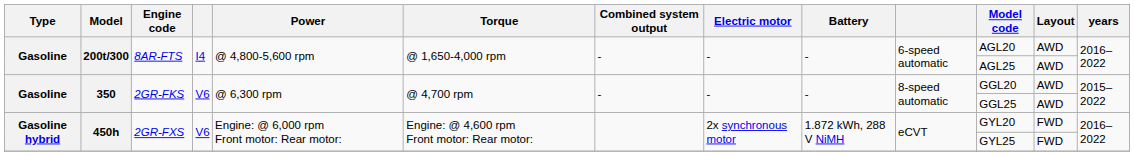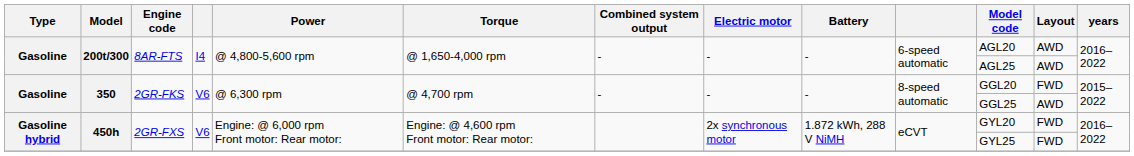(1050, 84) AWD -> (1050, 84) FWD
